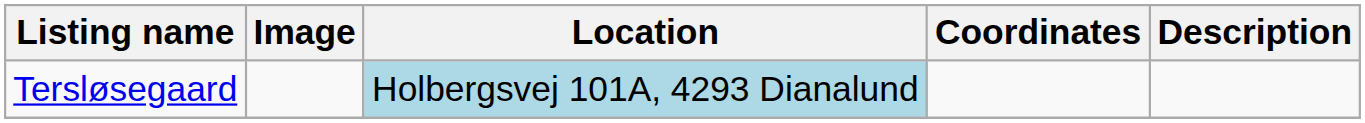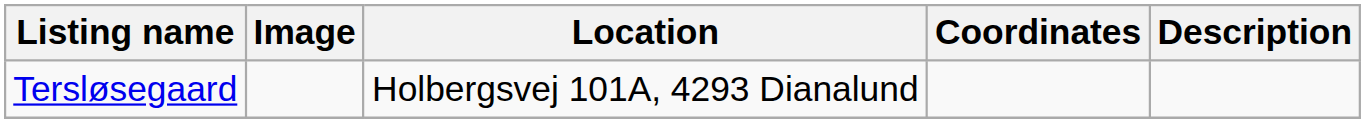(645, 88) lightblue background -> (645, 88) no background
